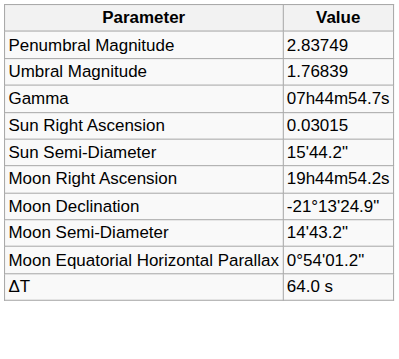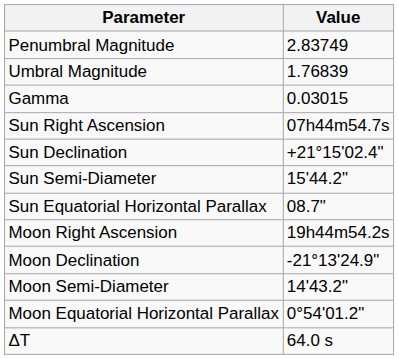(338, 98) 07h44m54.7s -> (317, 98) 0.03015
(317, 125) 0.03015 -> (338, 125) 07h44m54.7s
+ row: (68, 152)
+ row: (138, 206)
